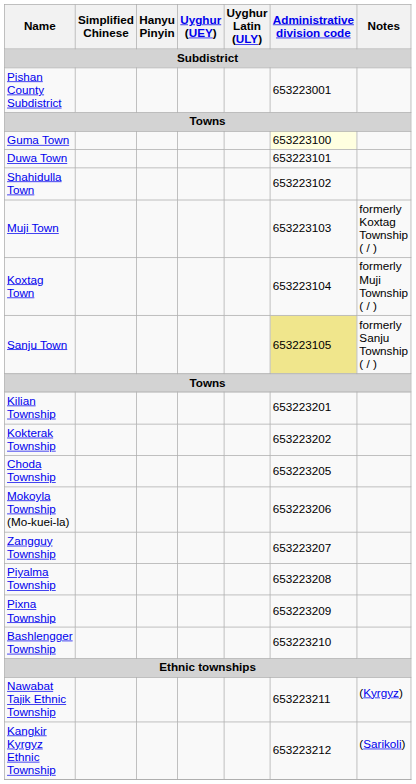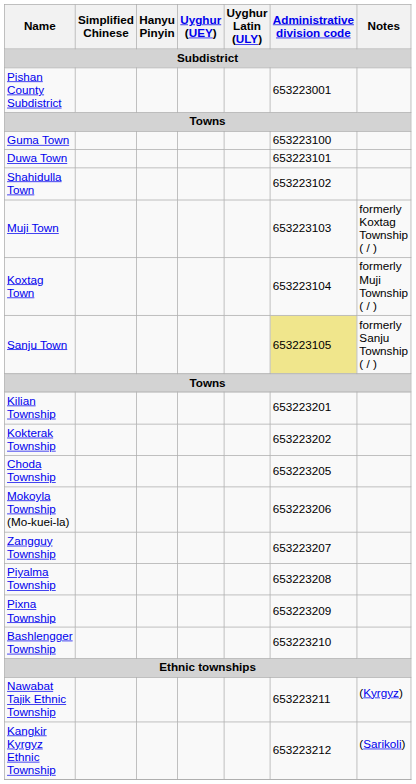(302, 140) lightyellow background -> (302, 140) no background
